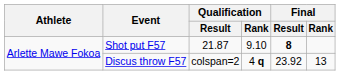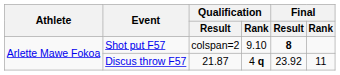(215, 45) 21.87 -> (215, 45) colspan=2
(215, 62) colspan=2 -> (215, 62) 21.87
(321, 62) 13 -> (321, 62) 11
